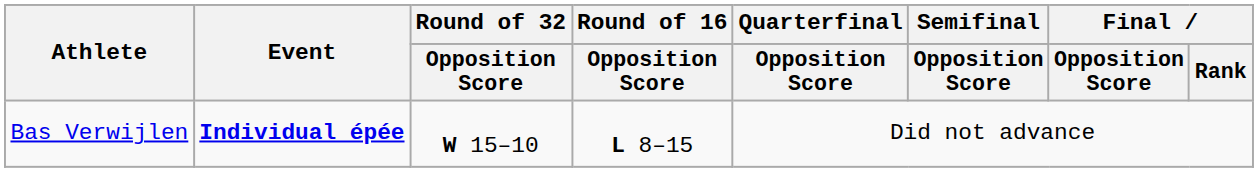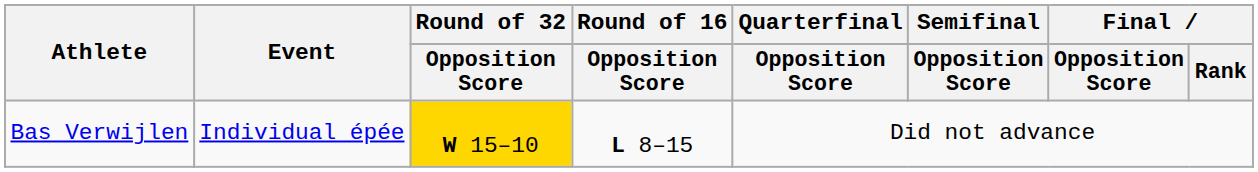(302, 133) bold -> (302, 133) normal
(491, 147) no background -> (491, 147) gold background
